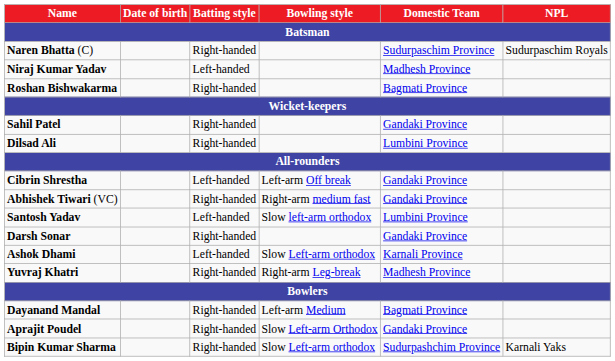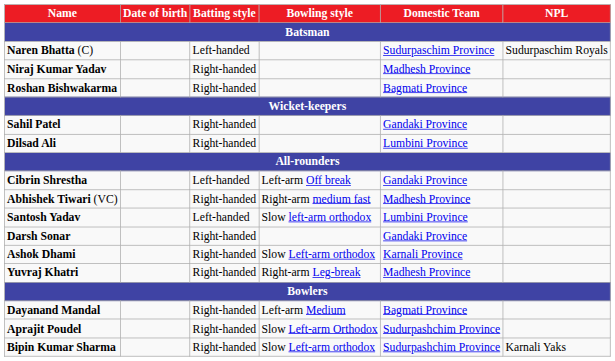(224, 50) Right-handed -> (221, 50) Left-handed
(221, 69) Left-handed -> (224, 69) Right-handed
(425, 198) Gandaki Province -> (427, 198) Madhesh Province
(221, 254) Left-handed -> (224, 254) Right-handed
(425, 328) Gandaki Province -> (442, 328) Sudurpashchim Province
